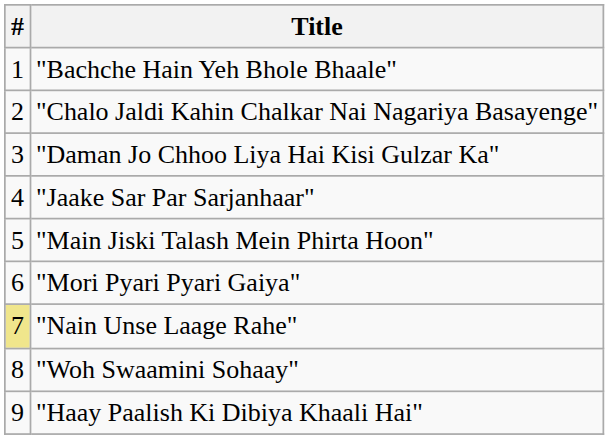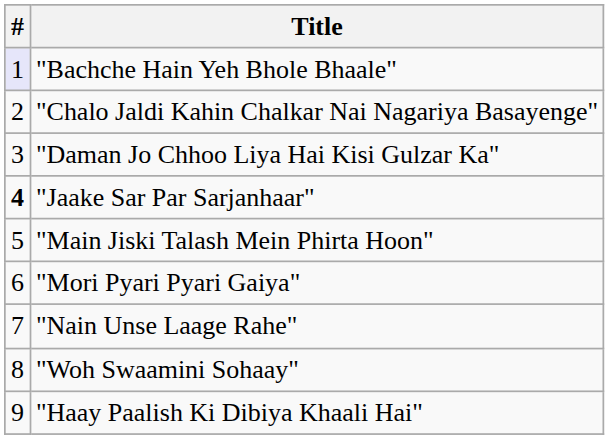(17, 68) no background -> (17, 68) lavender background
(17, 197) normal -> (17, 197) bold
(17, 326) khaki background -> (17, 326) no background
